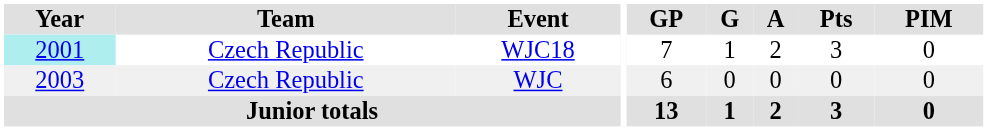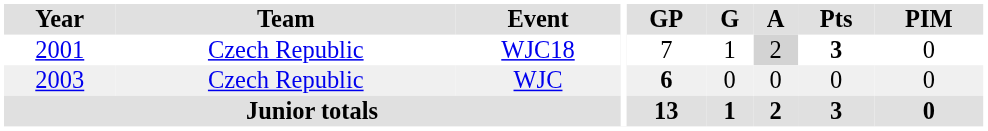(60, 49) paleturquoise background -> (60, 49) no background
(776, 49) no background -> (776, 49) lightgrey background
(836, 49) normal -> (836, 49) bold
(666, 80) normal -> (666, 80) bold
